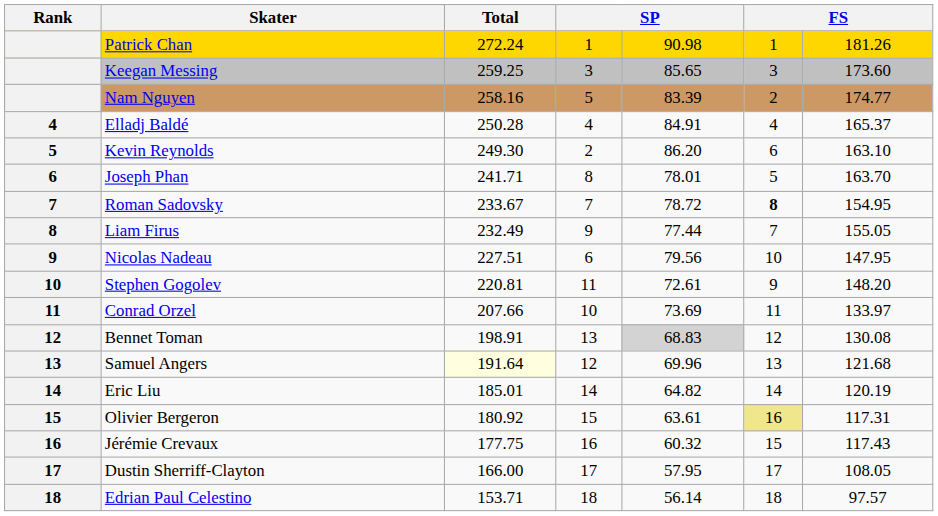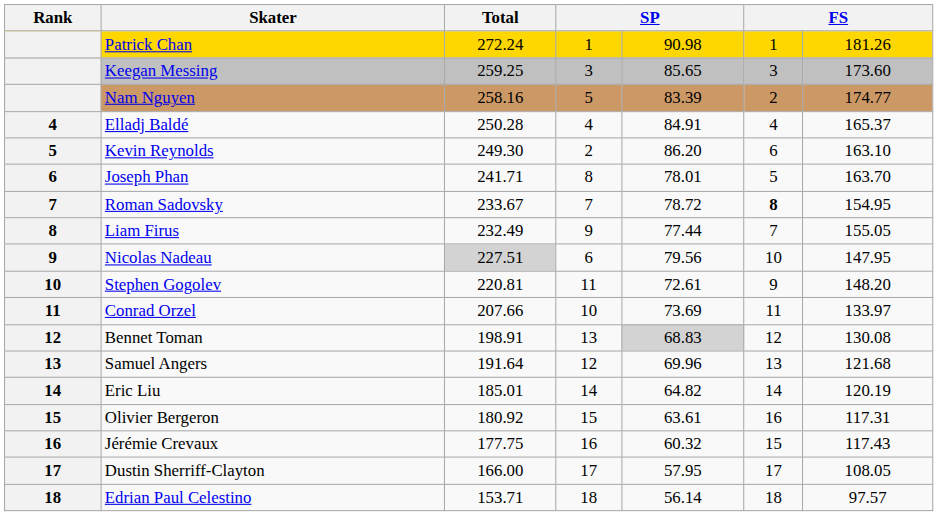(500, 257) no background -> (500, 257) lightgrey background
(500, 364) lightyellow background -> (500, 364) no background
(774, 417) khaki background -> (774, 417) no background
